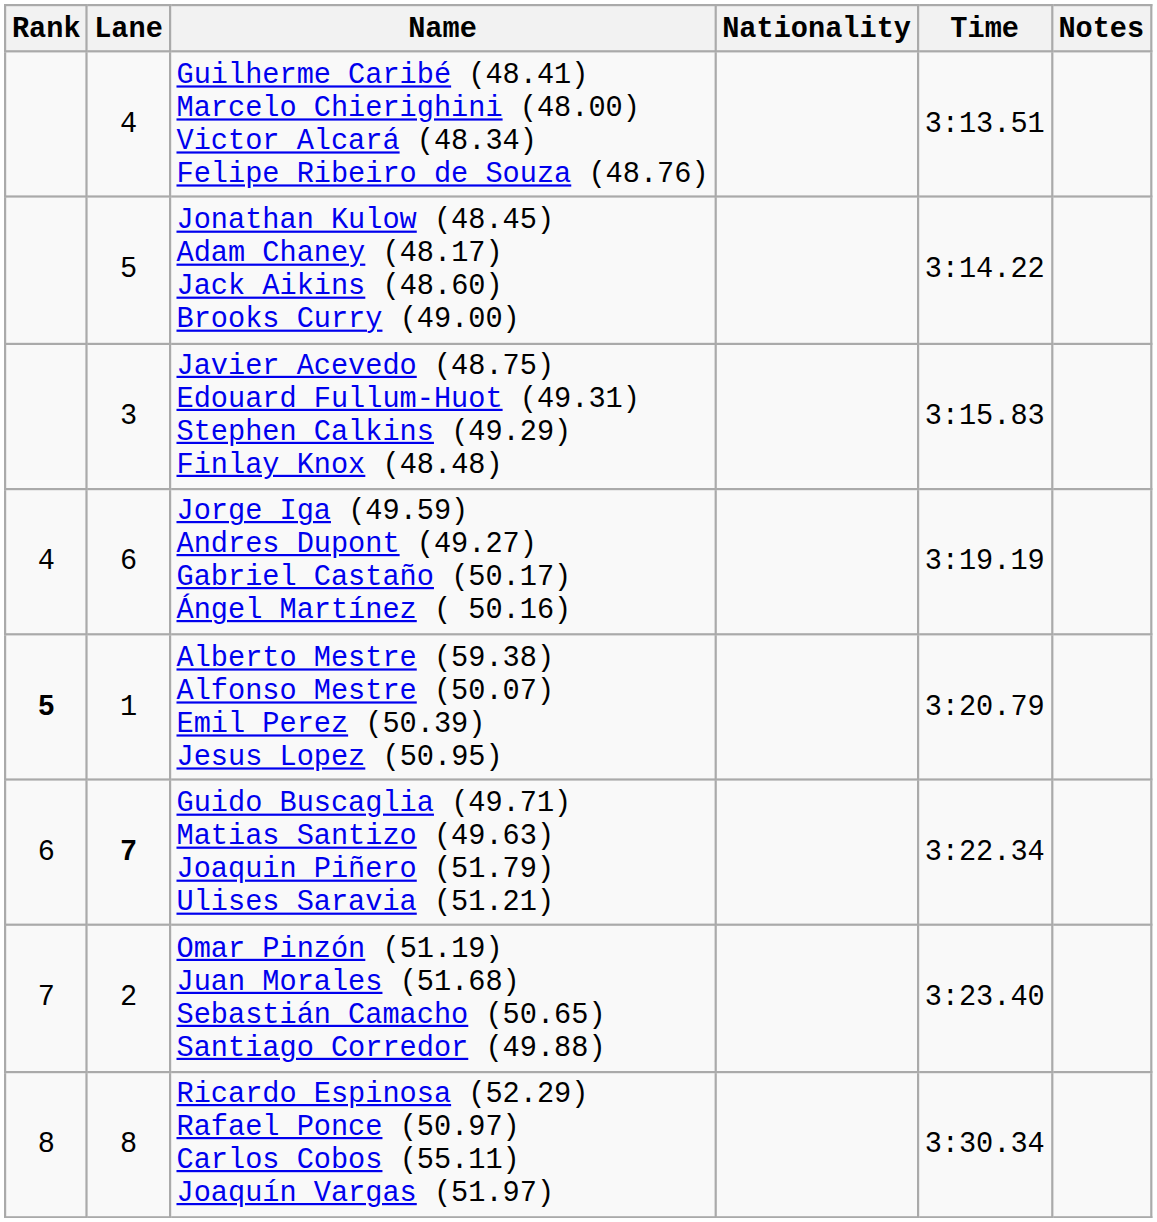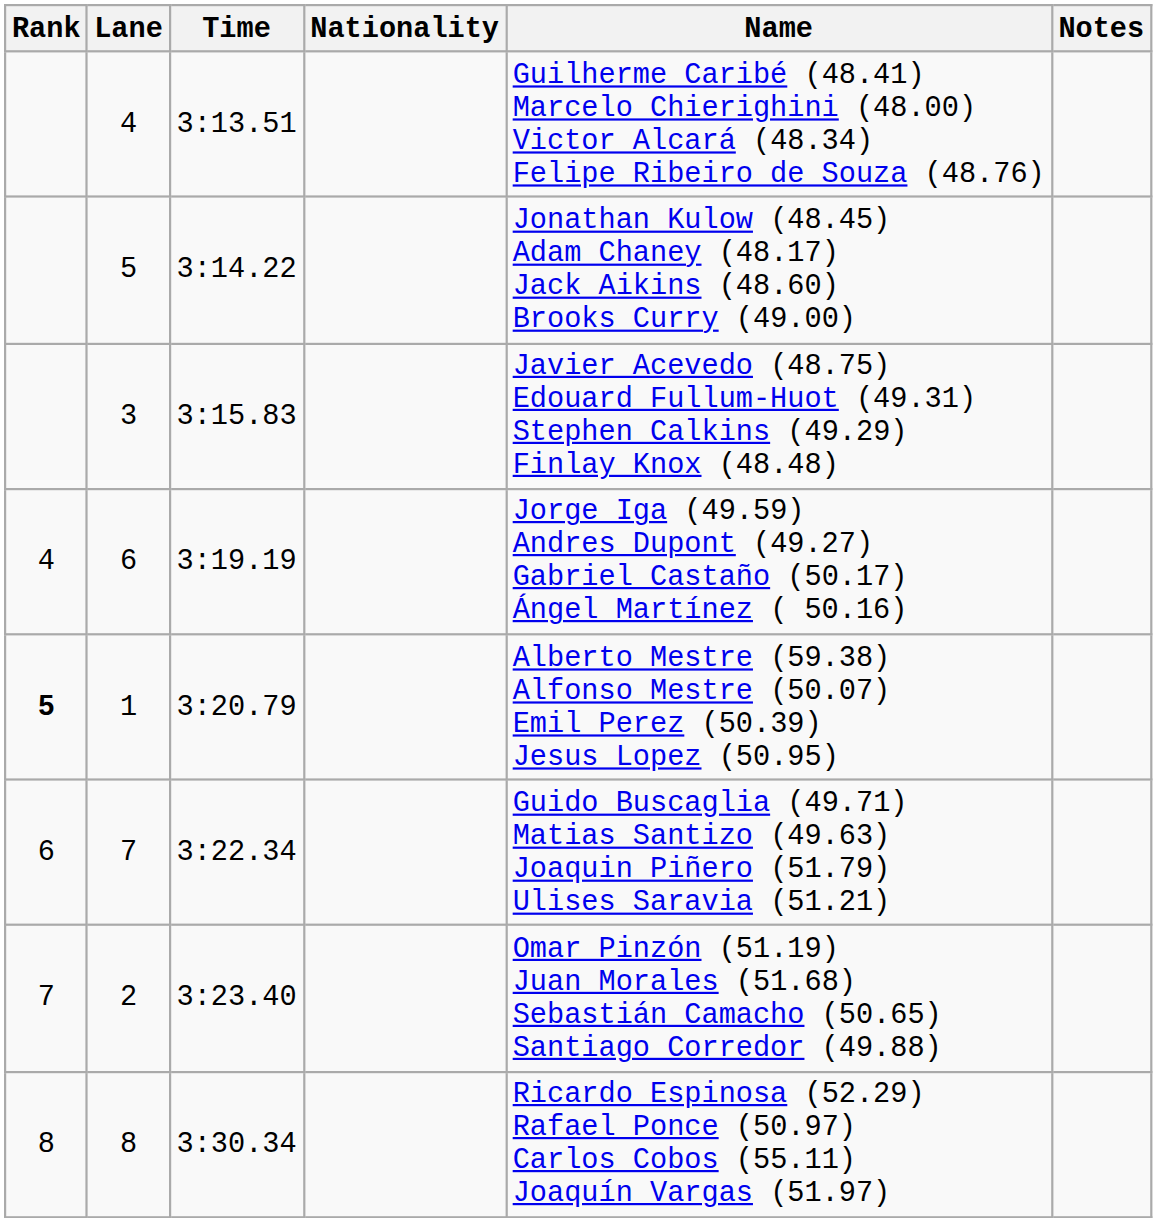columns swapped: (443, 28) <-> (985, 28)
(129, 853) bold -> (129, 853) normal
